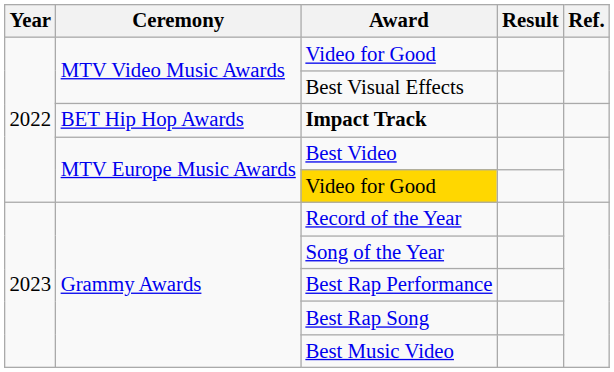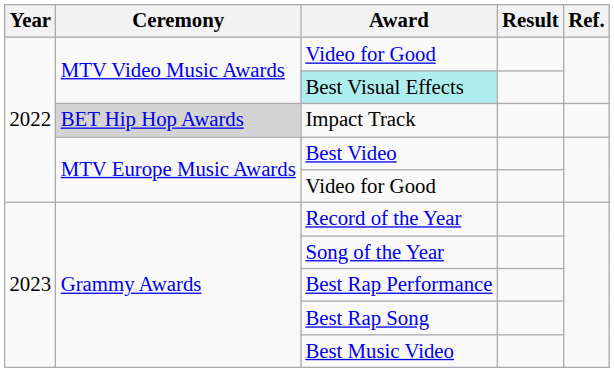(385, 86) no background -> (385, 86) paleturquoise background
(152, 119) no background -> (152, 119) lightgrey background
(366, 119) bold -> (361, 119) normal
(371, 185) gold background -> (371, 185) no background
